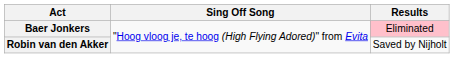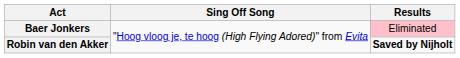(410, 45) normal -> (413, 45) bold
